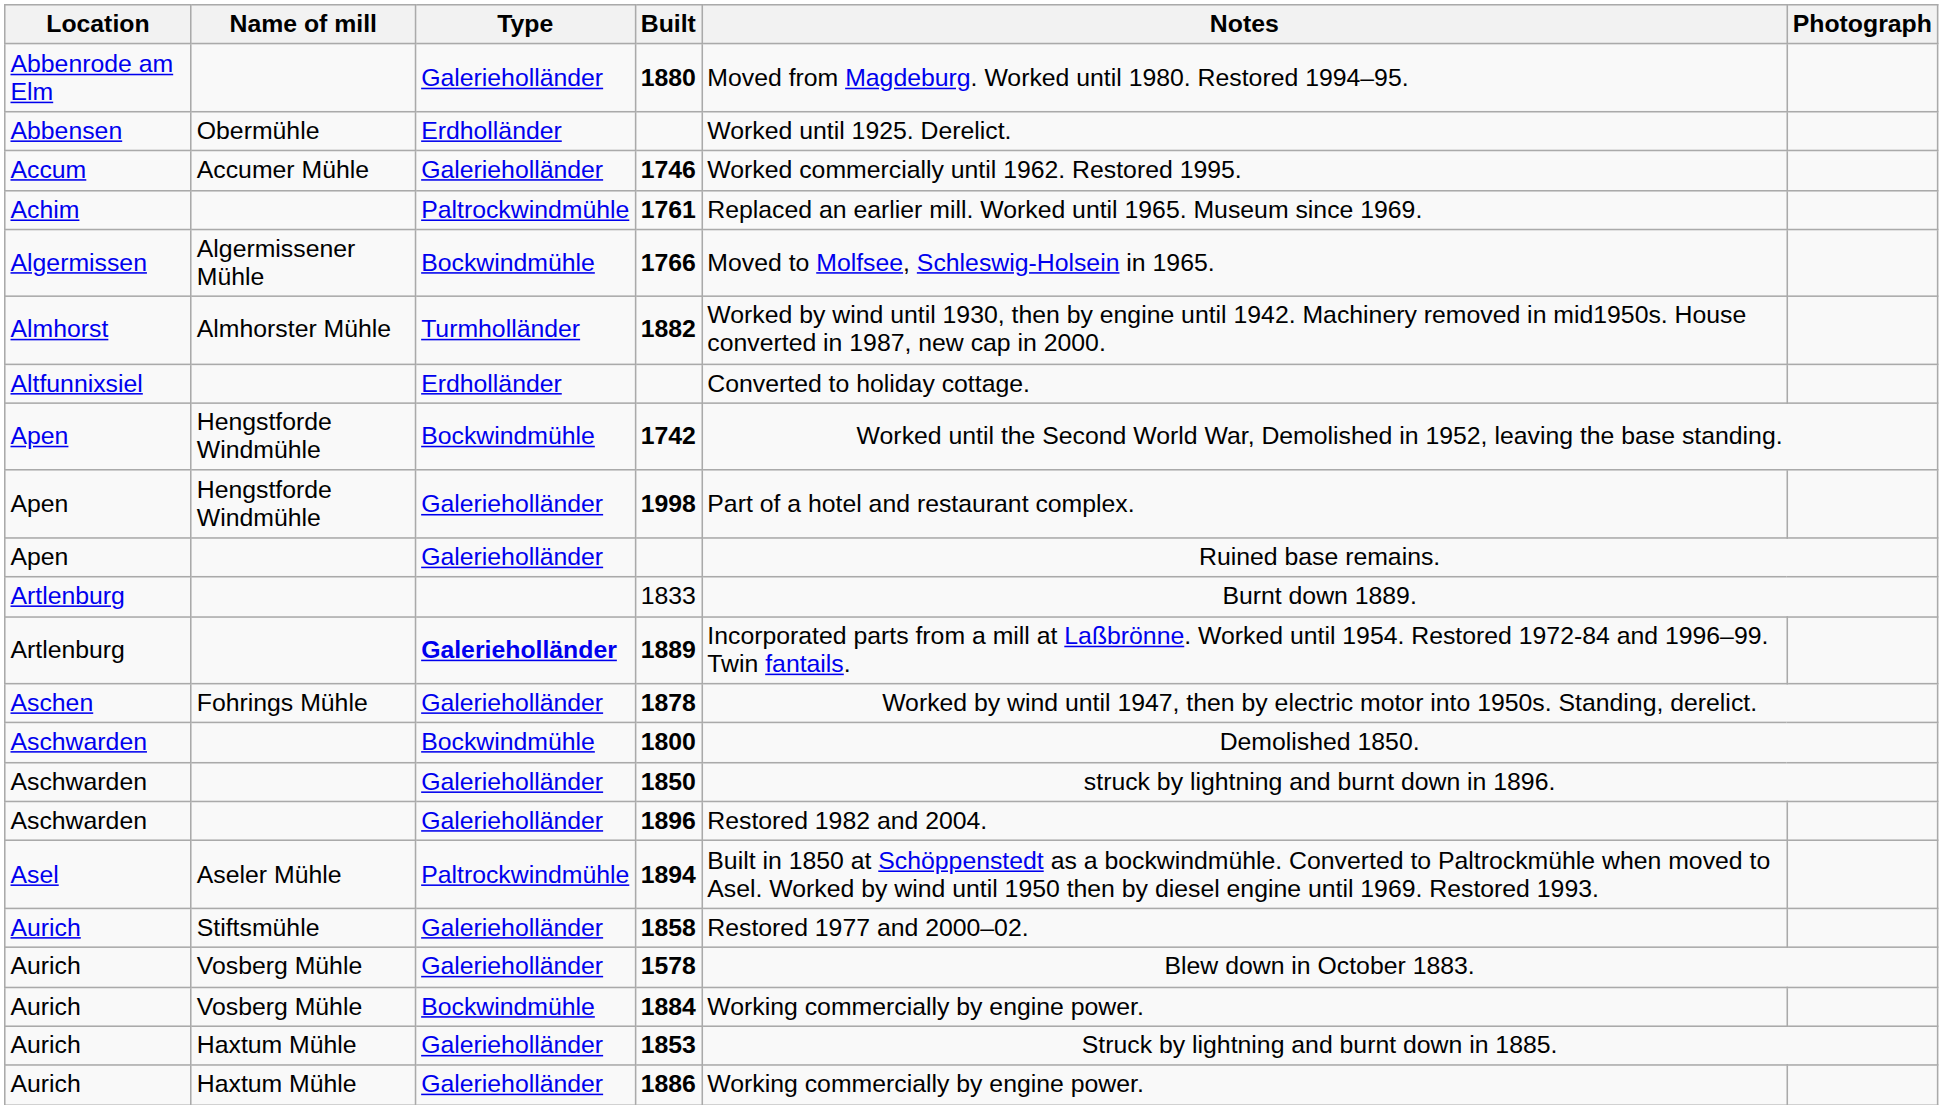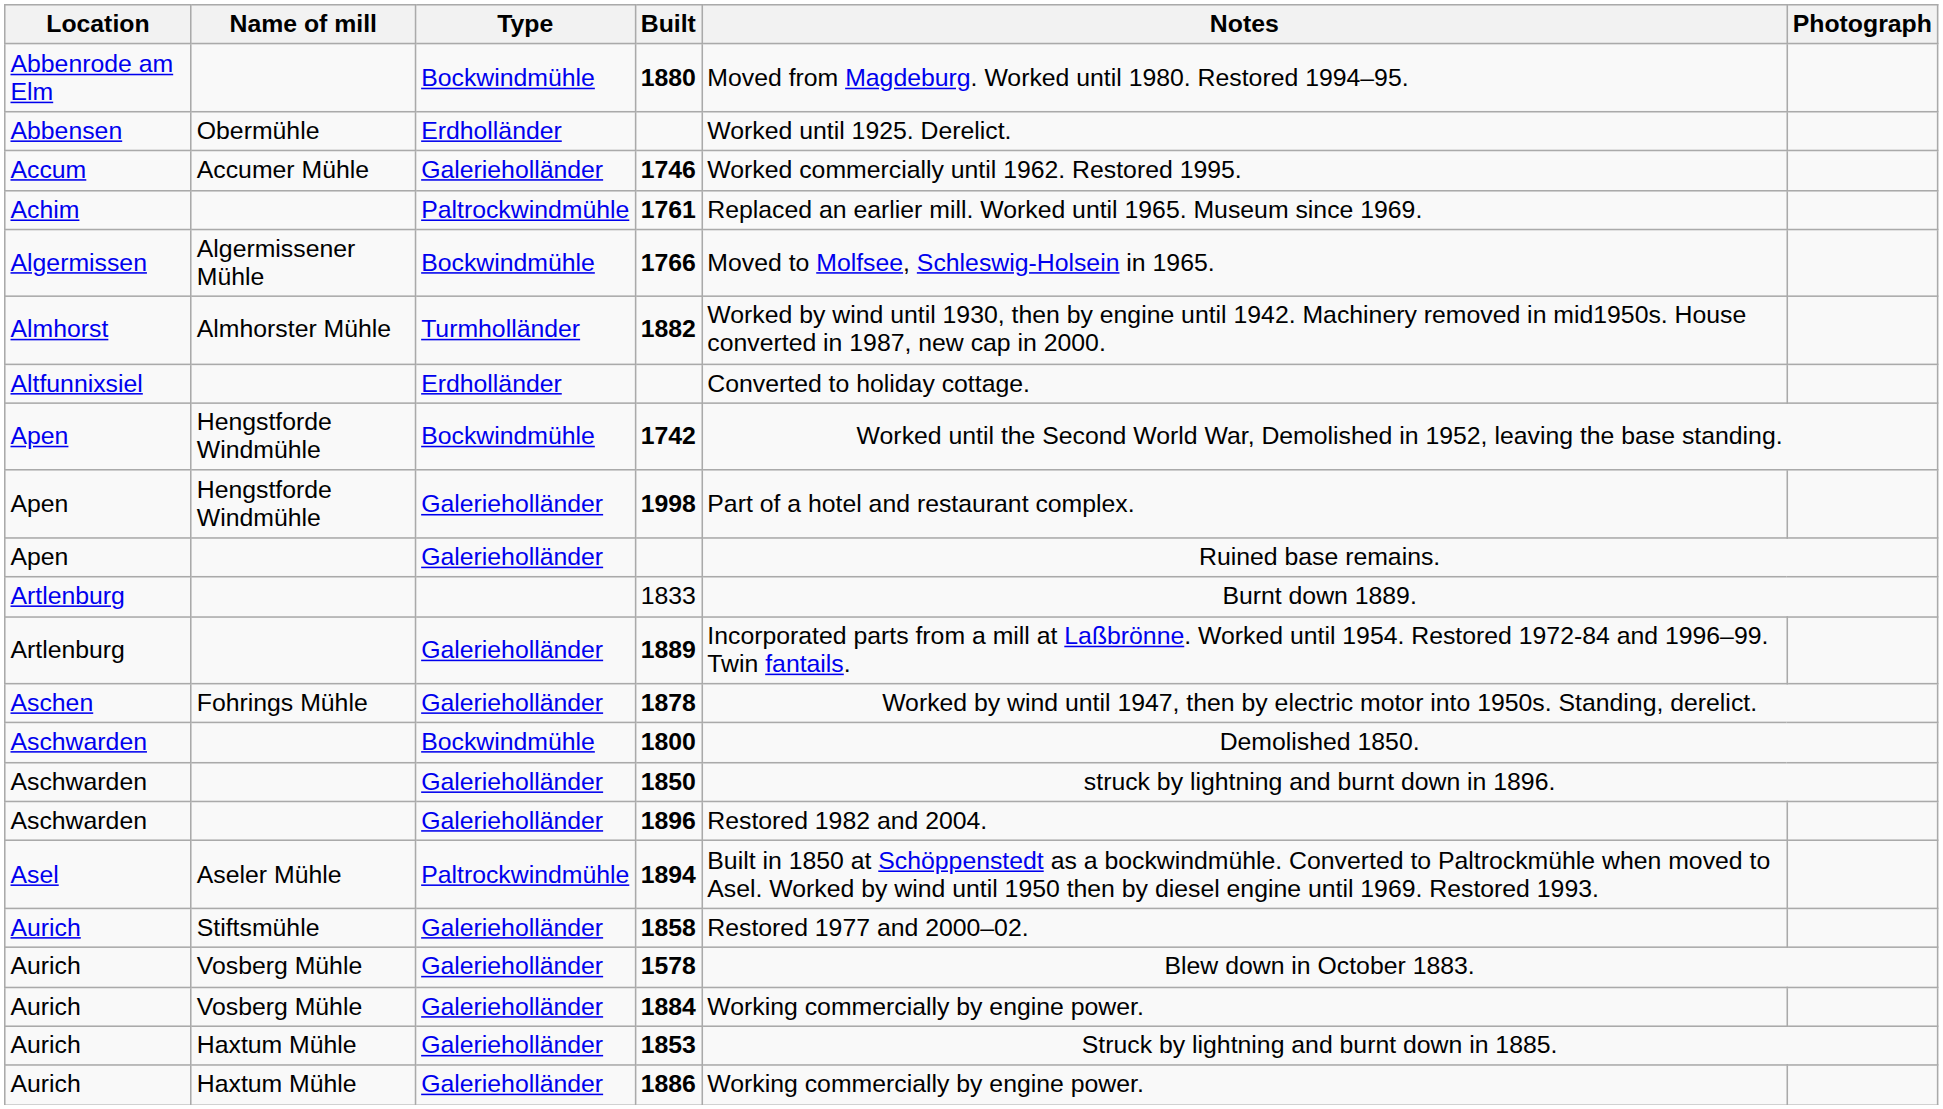(512, 77) Galerieholländer -> (508, 77) Bockwindmühle
(519, 649) bold -> (512, 649) normal
(508, 1006) Bockwindmühle -> (512, 1006) Galerieholländer
